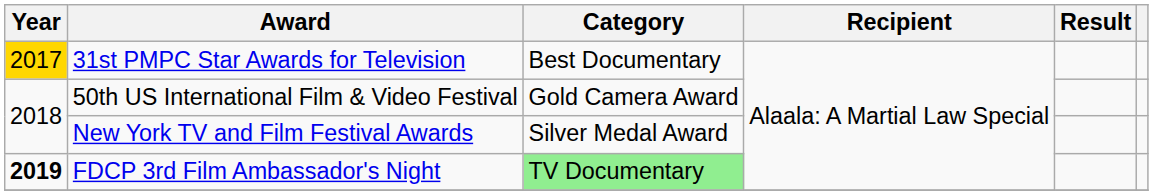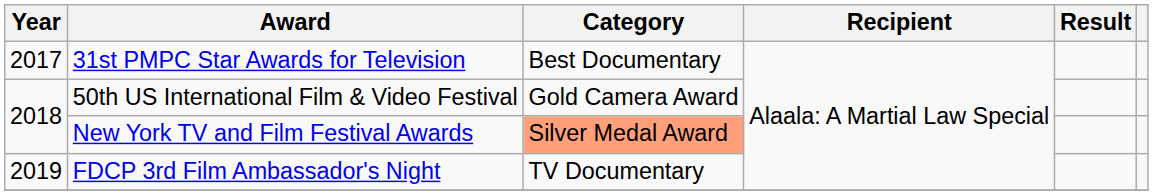(36, 60) gold background -> (36, 60) no background
(628, 134) no background -> (628, 134) lightsalmon background
(36, 171) bold -> (36, 171) normal
(616, 171) lightgreen background -> (616, 171) no background
